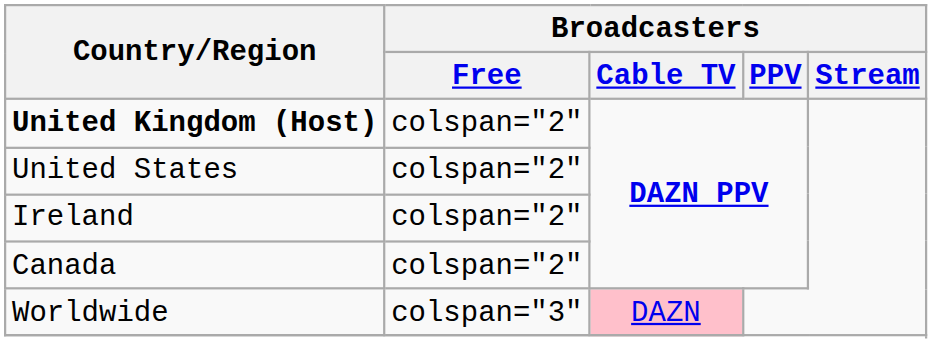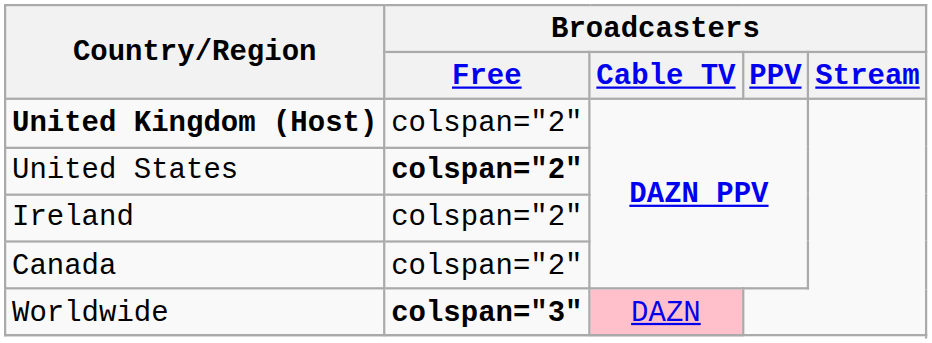(487, 170) normal -> (487, 170) bold
(487, 312) normal -> (487, 312) bold
